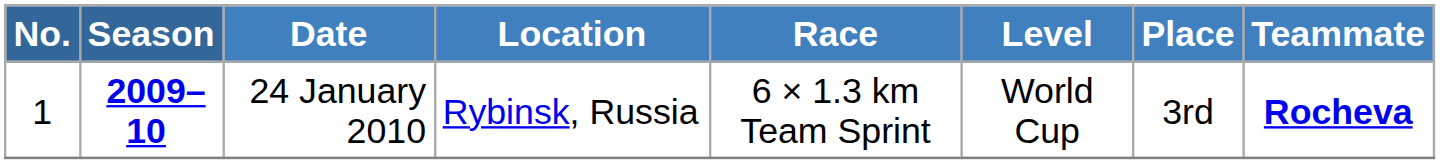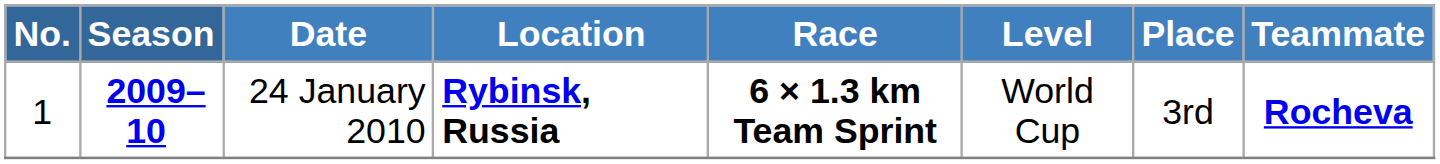(571, 110) normal -> (517, 110) bold
(835, 110) normal -> (835, 110) bold
